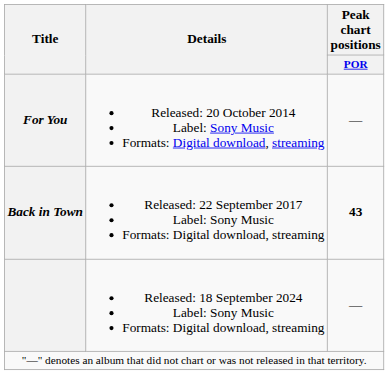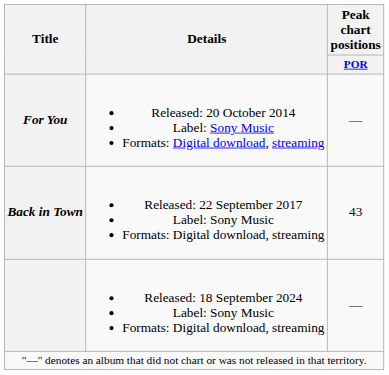(356, 212) bold -> (356, 212) normal
